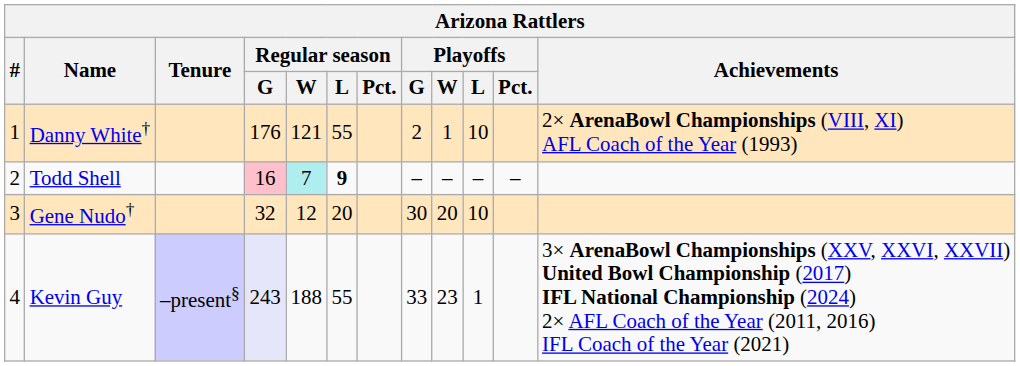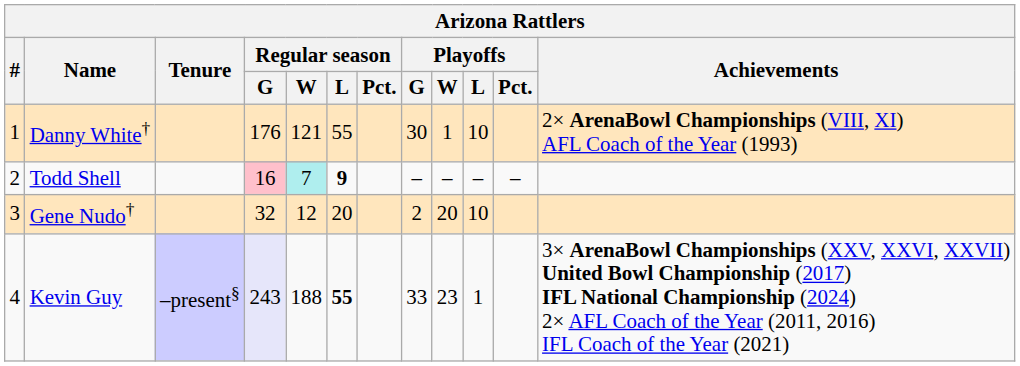(417, 132) 2 -> (417, 132) 30
(417, 213) 30 -> (417, 213) 2
(342, 296) normal -> (342, 296) bold
